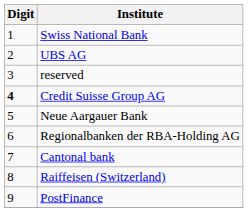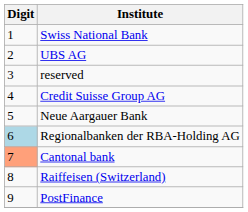(11, 95) bold -> (11, 95) normal
(11, 136) no background -> (11, 136) lightblue background
(11, 156) no background -> (11, 156) lightsalmon background
